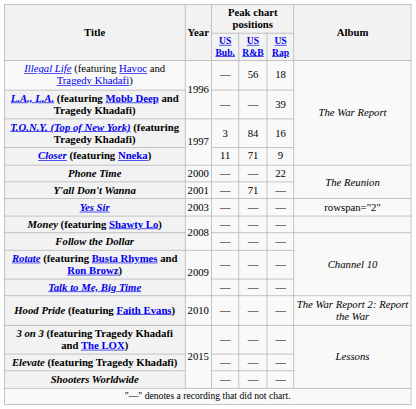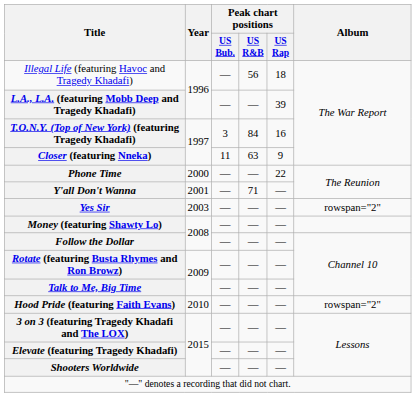(253, 156) 71 -> (253, 156) 63
(353, 310) The War Report 2: Report the War -> (353, 304) rowspan="2"
